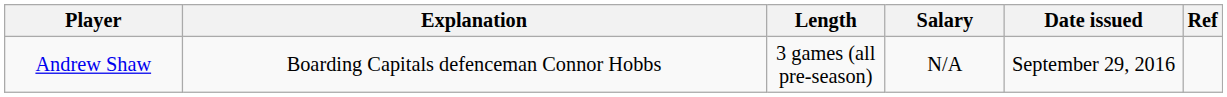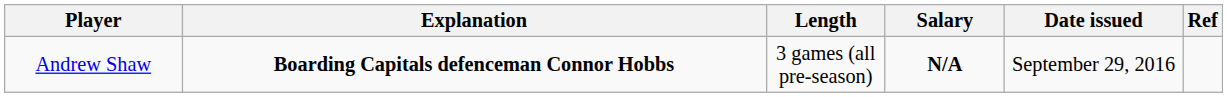(474, 64) normal -> (474, 64) bold
(945, 64) normal -> (945, 64) bold
